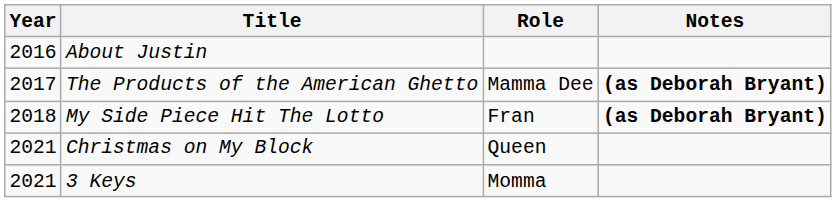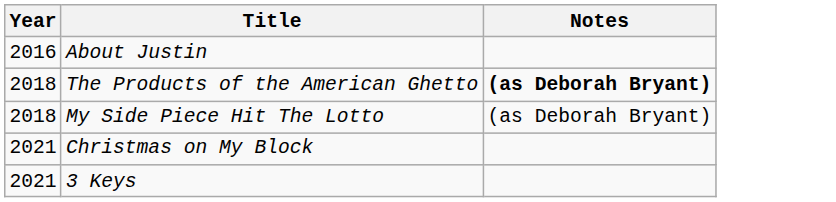- column: (541, 21)
(33, 85) 2017 -> (33, 85) 2018
(715, 117) bold -> (599, 117) normal
